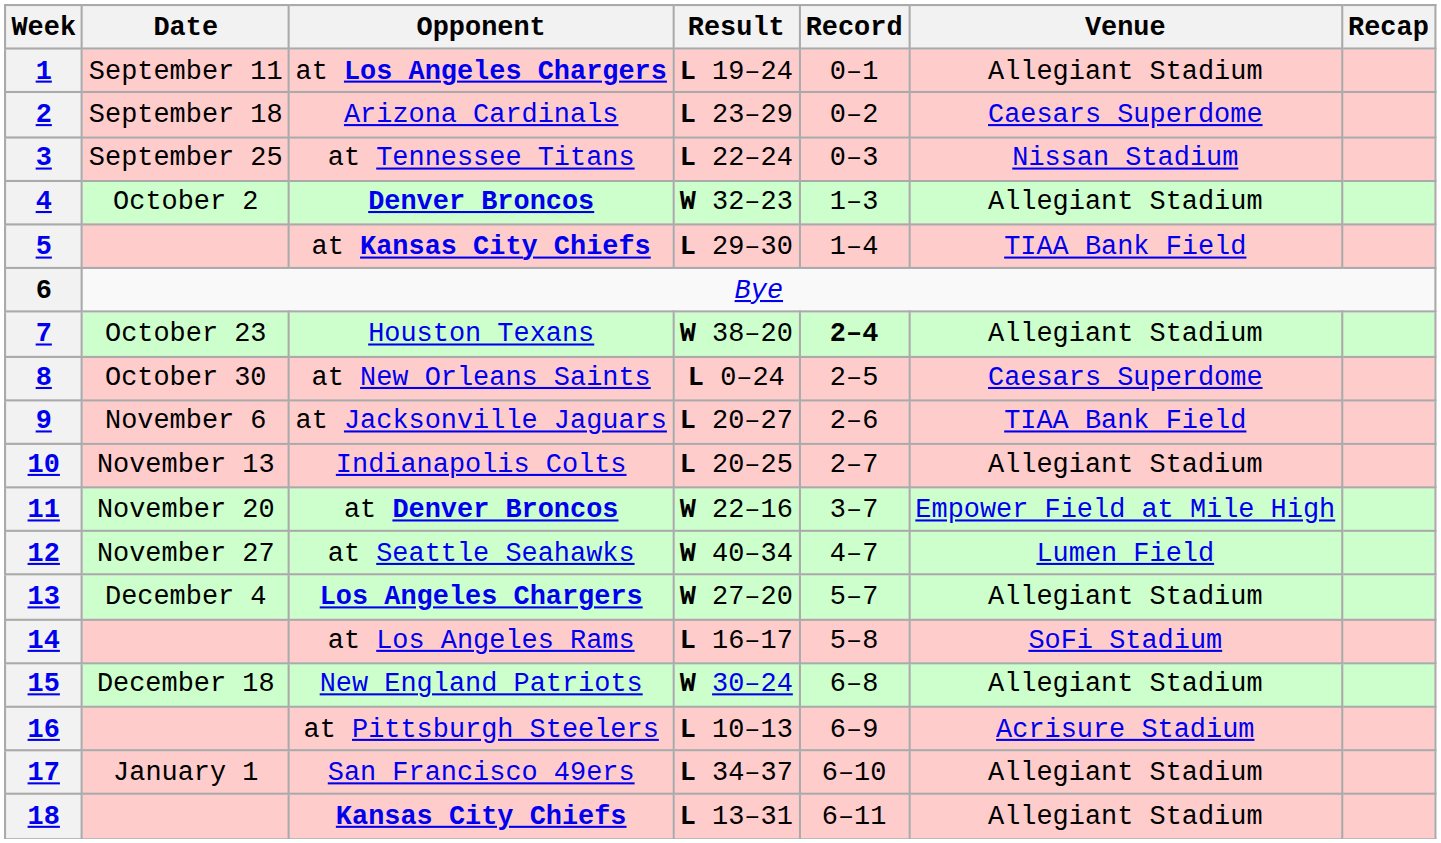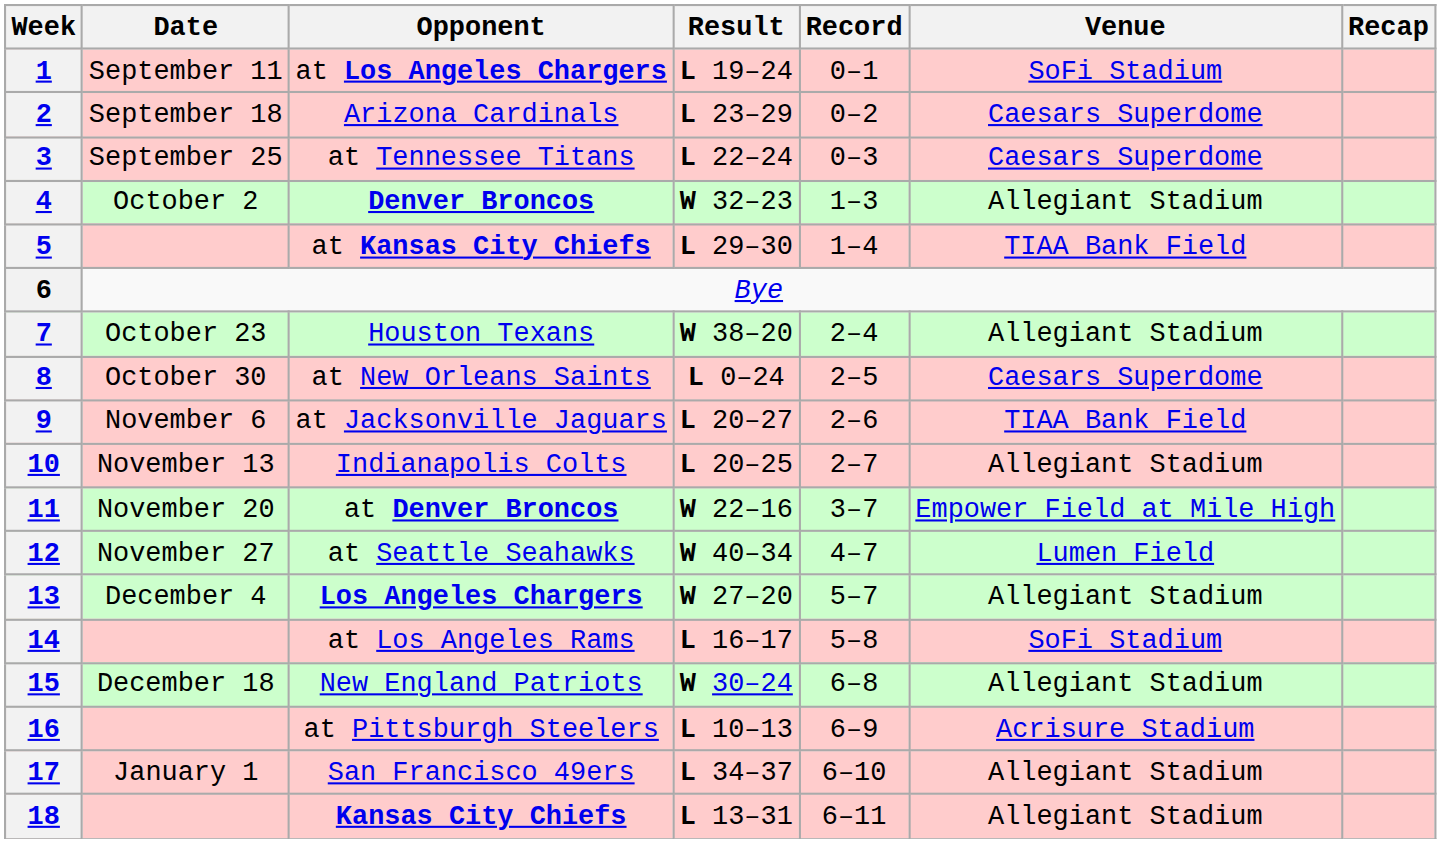(1125, 71) Allegiant Stadium -> (1125, 71) SoFi Stadium
(1125, 159) Nissan Stadium -> (1125, 159) Caesars Superdome
(854, 334) bold -> (854, 334) normal
